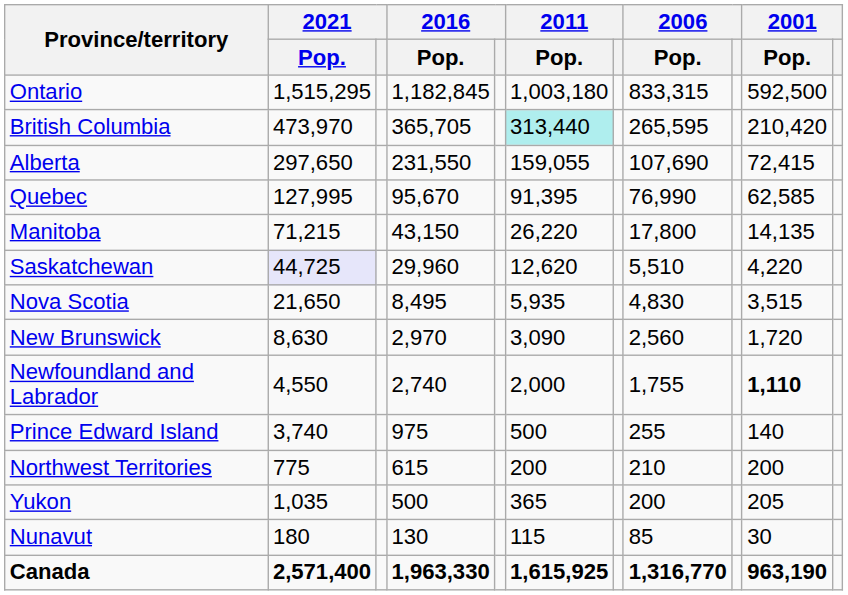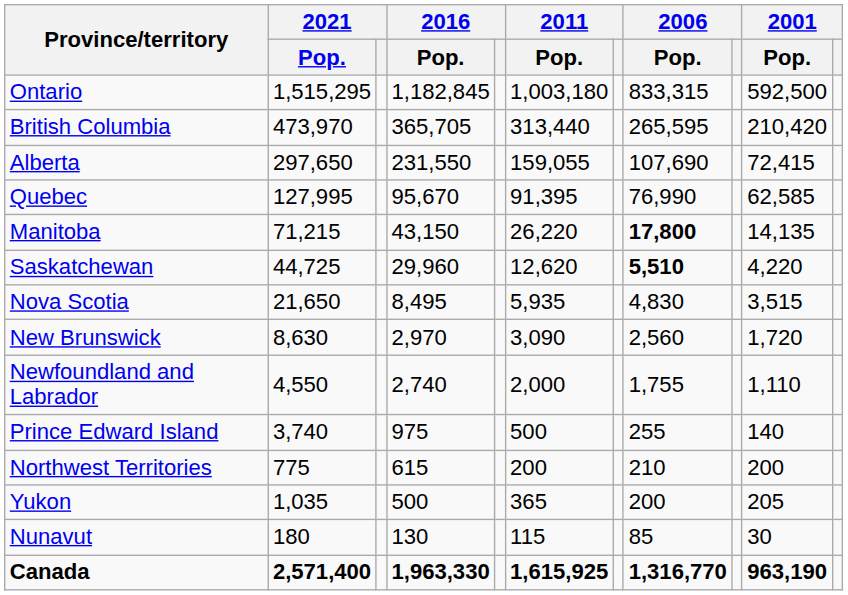(550, 127) paleturquoise background -> (550, 127) no background
(662, 232) normal -> (662, 232) bold
(307, 267) lavender background -> (307, 267) no background
(656, 267) normal -> (656, 267) bold
(774, 384) bold -> (774, 384) normal
